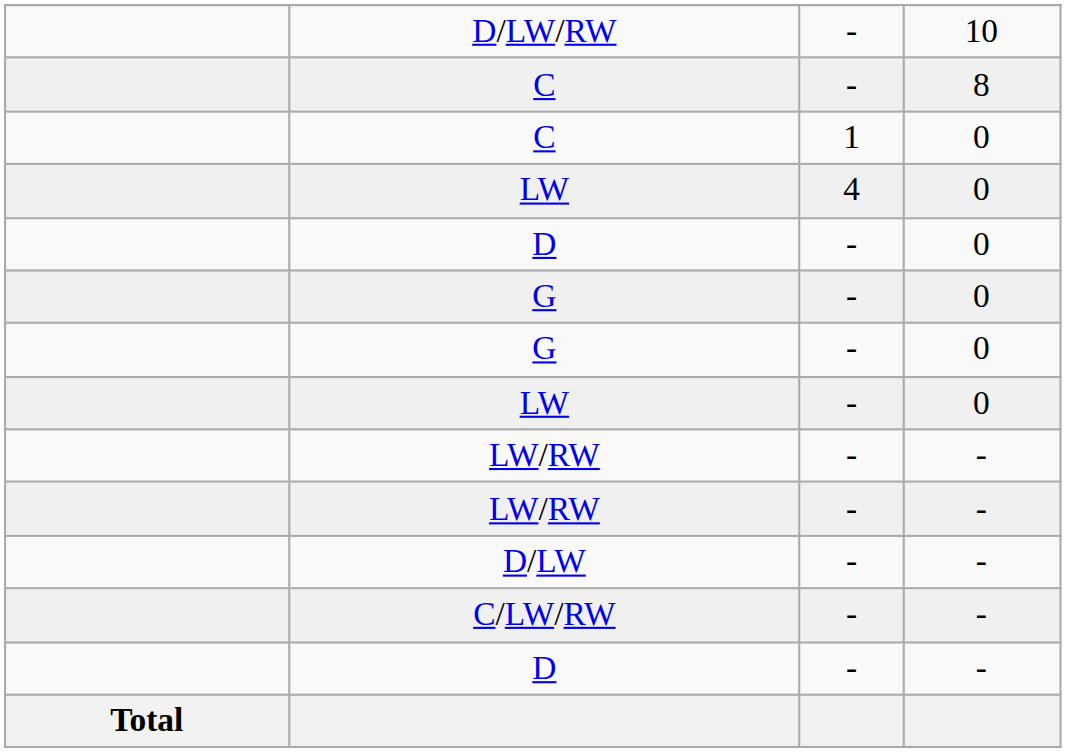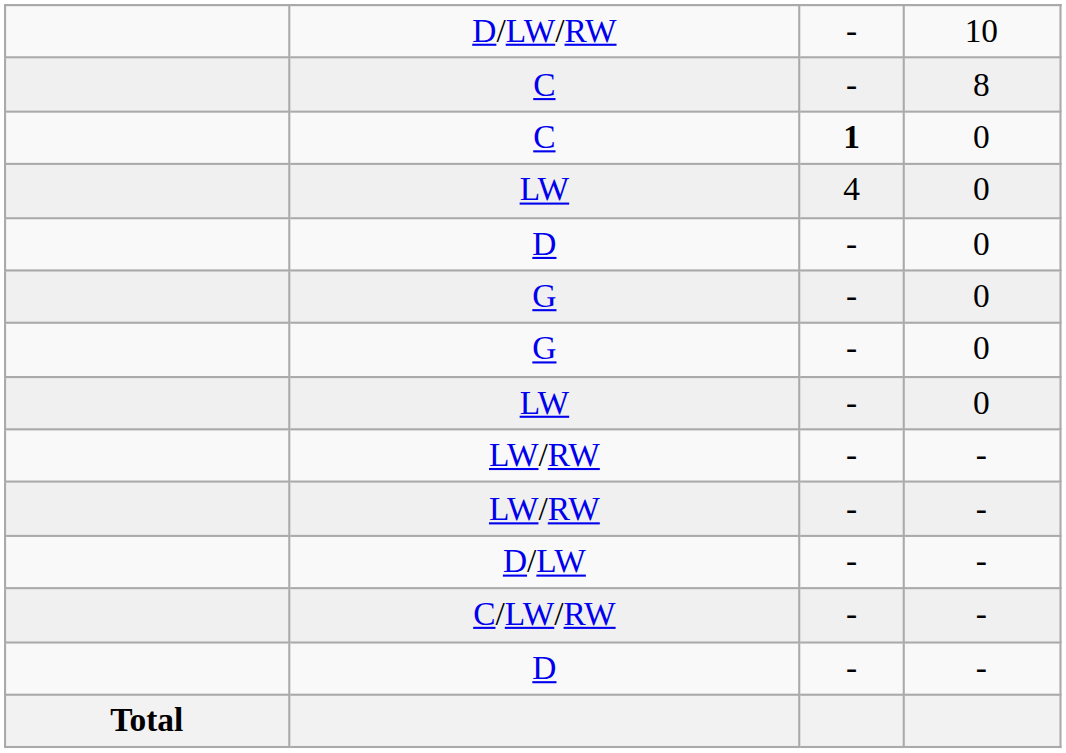(852, 137) normal -> (852, 137) bold
